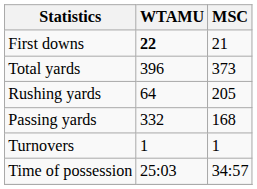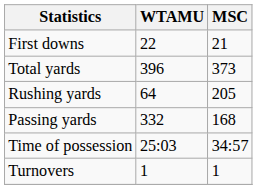(148, 43) bold -> (148, 43) normal
rows swapped: (41, 145) <-> (70, 171)
